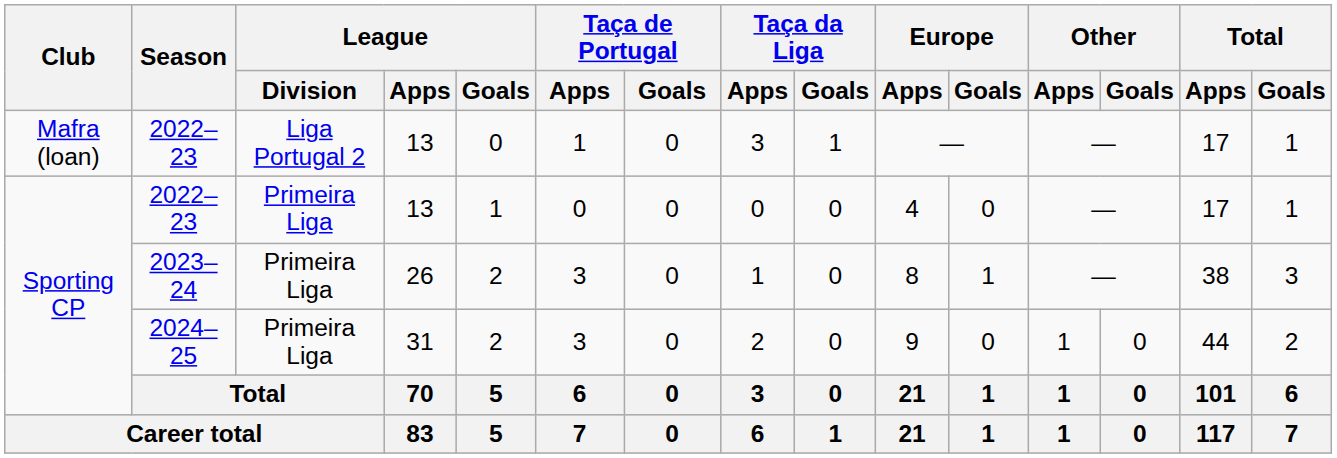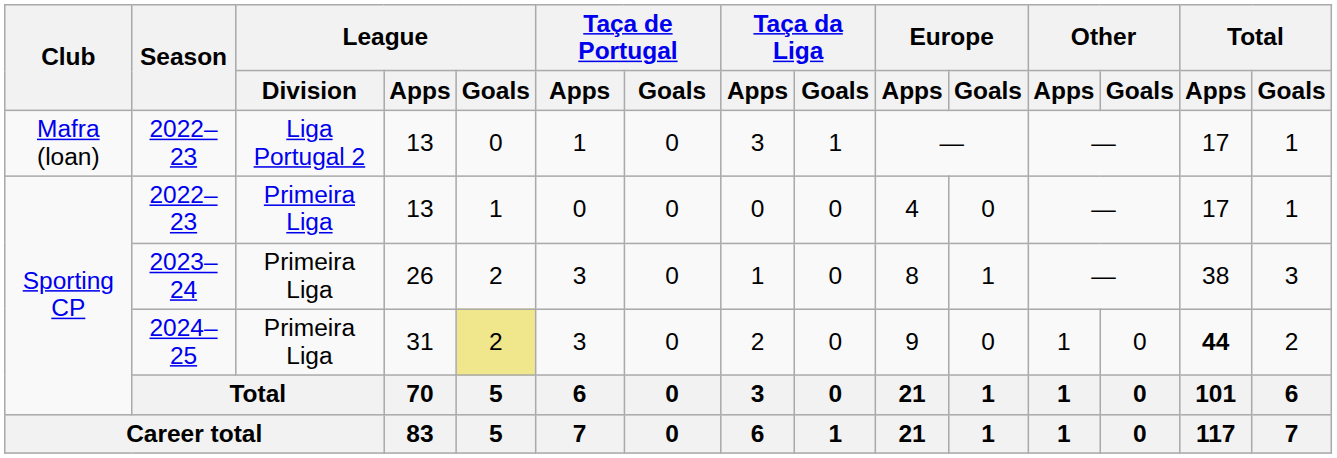(496, 341) no background -> (496, 341) khaki background
(1216, 341) normal -> (1216, 341) bold
